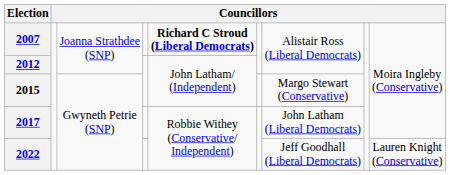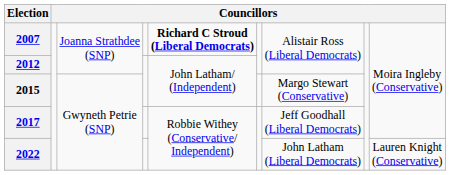(313, 122) John Latham (Liberal Democrats) -> (313, 122) Jeff Goodhall (Liberal Democrats)
(313, 154) Jeff Goodhall (Liberal Democrats) -> (313, 154) John Latham (Liberal Democrats)
